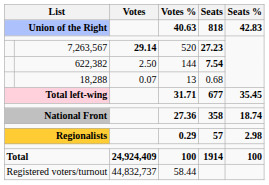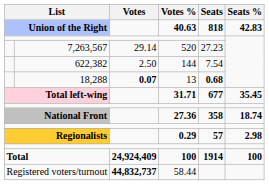(145, 48) bold -> (145, 48) normal
(212, 48) bold -> (212, 48) normal
(214, 64) bold -> (214, 64) normal
(148, 79) normal -> (148, 79) bold
(214, 79) normal -> (214, 79) bold
(134, 172) normal -> (134, 172) bold
